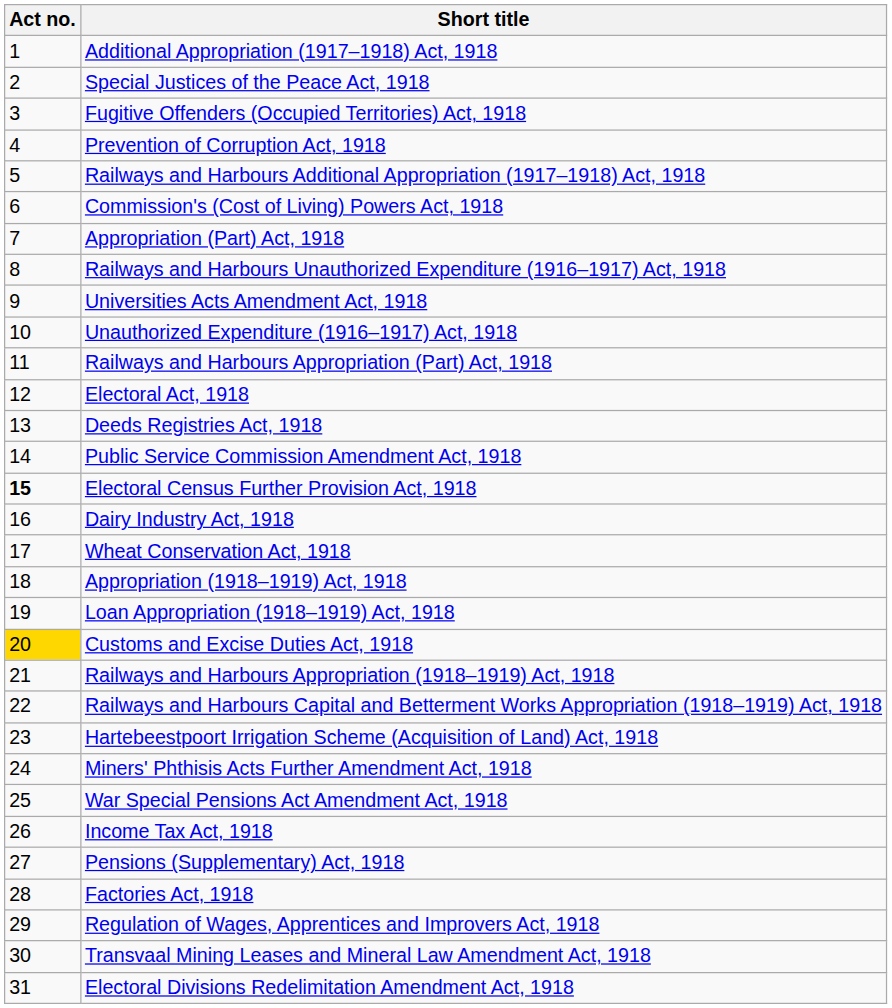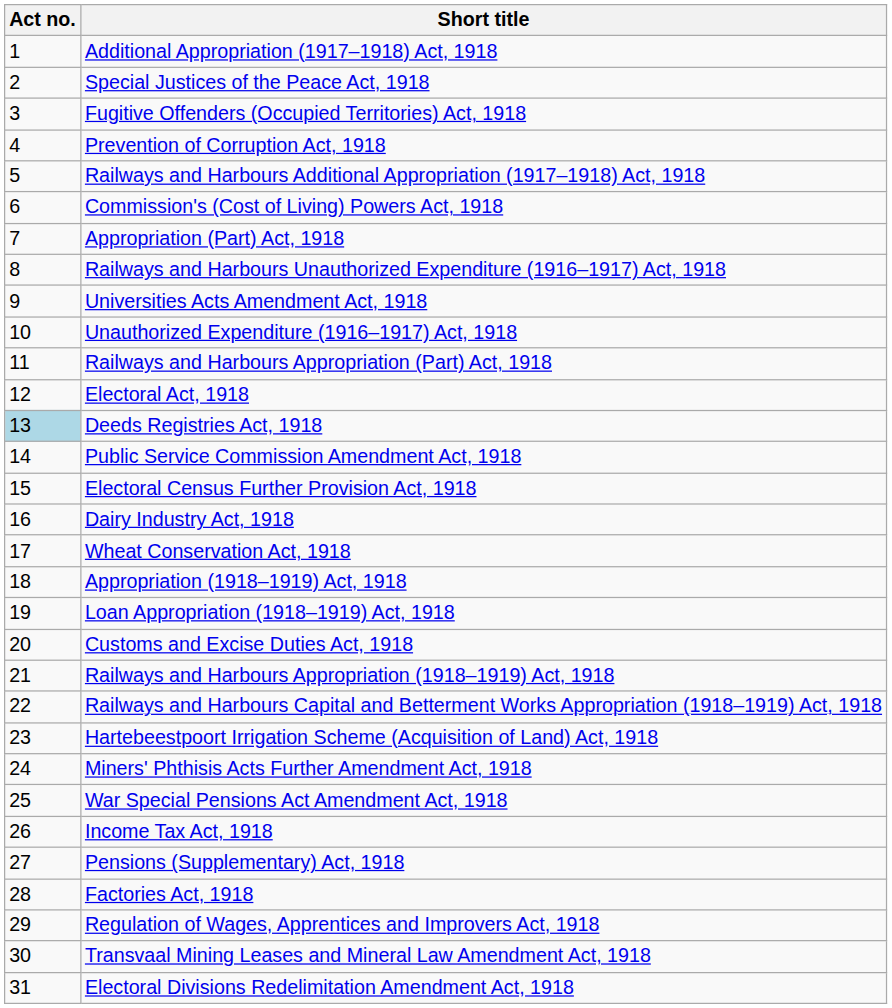(20, 425) no background -> (20, 425) lightblue background
(20, 488) bold -> (20, 488) normal
(20, 644) gold background -> (20, 644) no background
